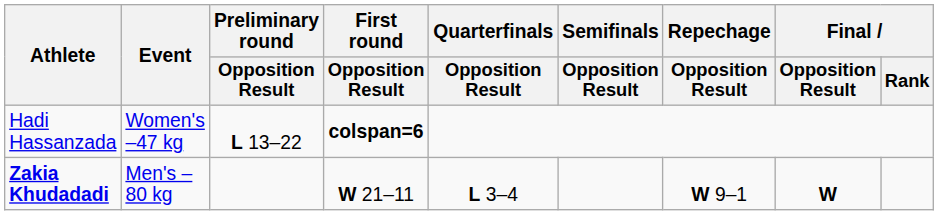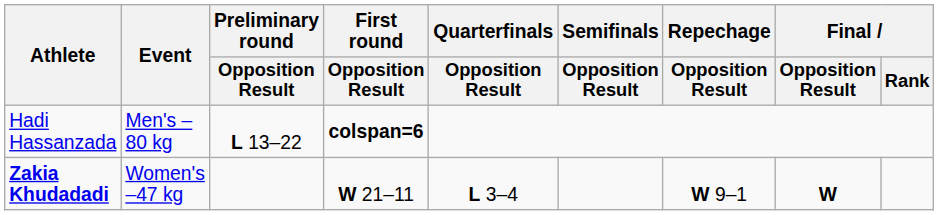(165, 132) Women's –47 kg -> (159, 132) Men's –80 kg
(159, 184) Men's –80 kg -> (165, 184) Women's –47 kg
